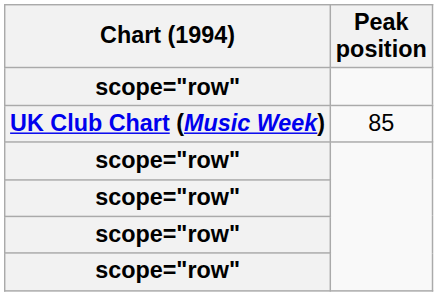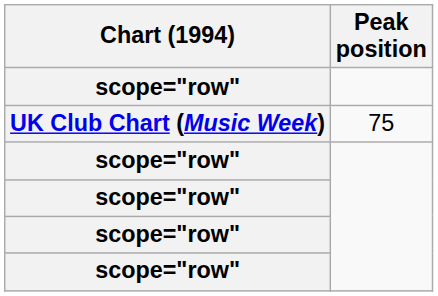(381, 123) 85 -> (381, 123) 75
